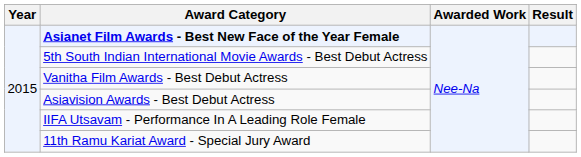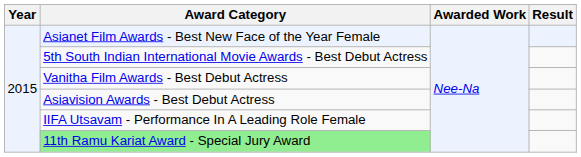(221, 36) bold -> (212, 36) normal
(177, 141) no background -> (177, 141) lightgreen background
